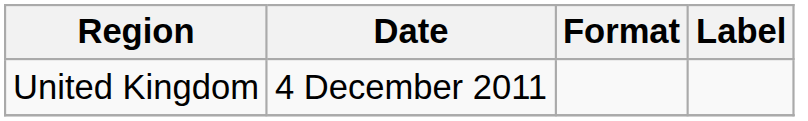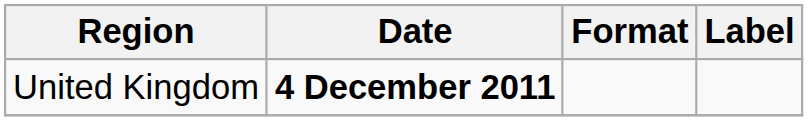(411, 86) normal -> (415, 86) bold
